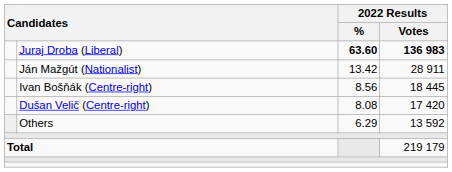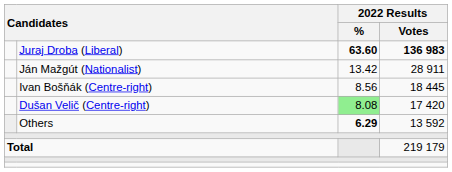(366, 105) no background -> (366, 105) lightgreen background
(366, 123) normal -> (366, 123) bold
